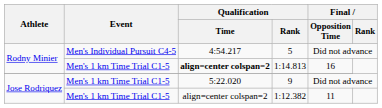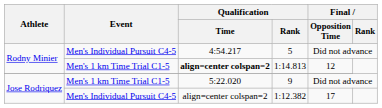(331, 66) 16 -> (331, 66) 12
(118, 96) Men's 1 km Time Trial C1-5 -> (121, 96) Men's Individual Pursuit C4-5
(331, 96) 11 -> (331, 96) 17
